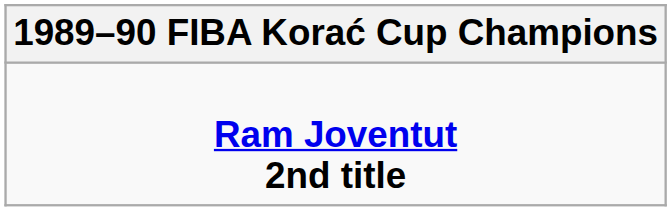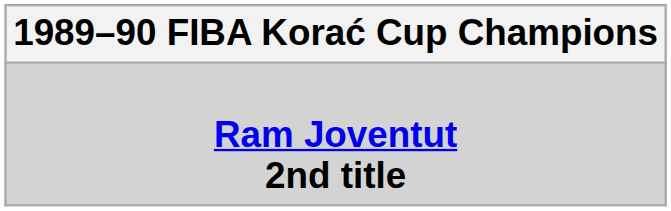(336, 154) no background -> (336, 154) lightgrey background
